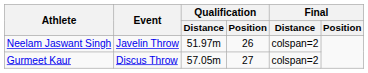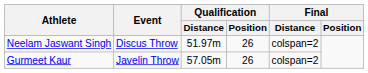(147, 44) Javelin Throw -> (147, 44) Discus Throw
(147, 60) Discus Throw -> (147, 60) Javelin Throw
(248, 60) 27 -> (248, 60) 26
